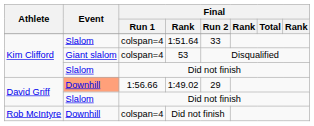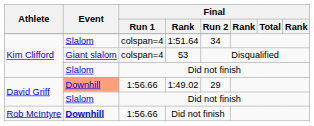(215, 41) 33 -> (215, 41) 34
(83, 114) normal -> (85, 114) bold
(142, 114) colspan=4 -> (142, 114) 1:56.66
